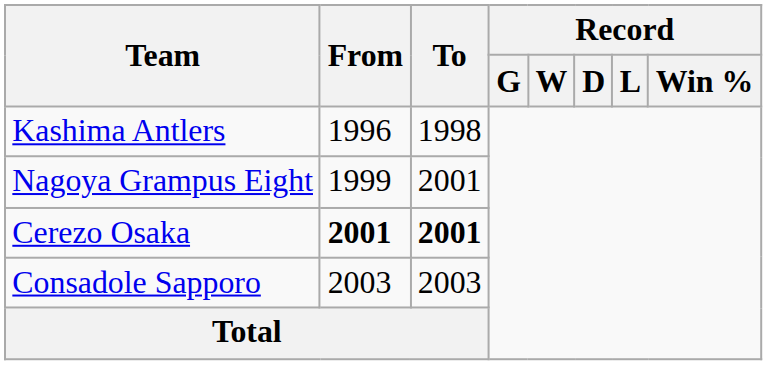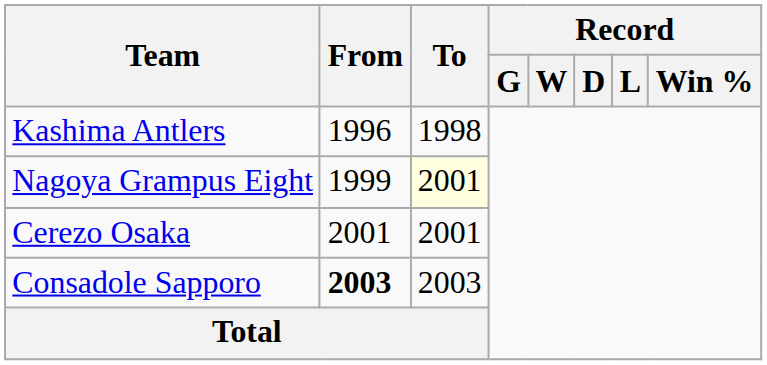(450, 181) no background -> (450, 181) lightyellow background
(359, 231) bold -> (359, 231) normal
(450, 231) bold -> (450, 231) normal
(359, 282) normal -> (359, 282) bold
